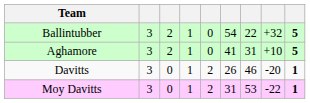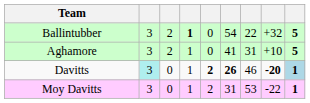(190, 32) normal -> (190, 32) bold
(149, 70) no background -> (149, 70) paleturquoise background
(210, 70) normal -> (210, 70) bold
(230, 70) normal -> (230, 70) bold
(273, 70) normal -> (273, 70) bold
(295, 70) no background -> (295, 70) lightblue background
